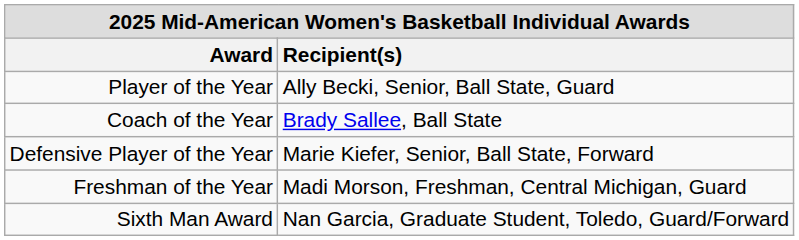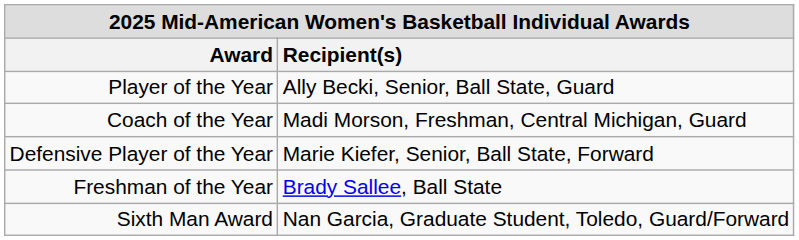(392, 121) Brady Sallee, Ball State -> (515, 121) Madi Morson, Freshman, Central Michigan, Guard
(515, 187) Madi Morson, Freshman, Central Michigan, Guard -> (392, 187) Brady Sallee, Ball State
